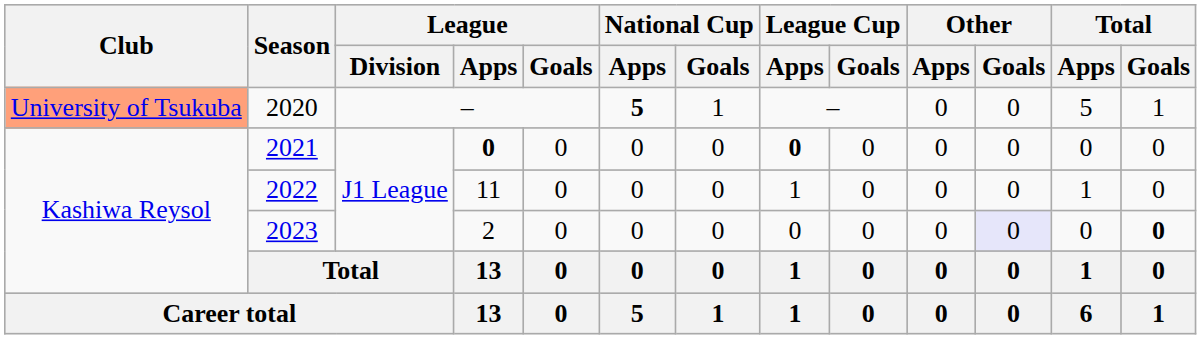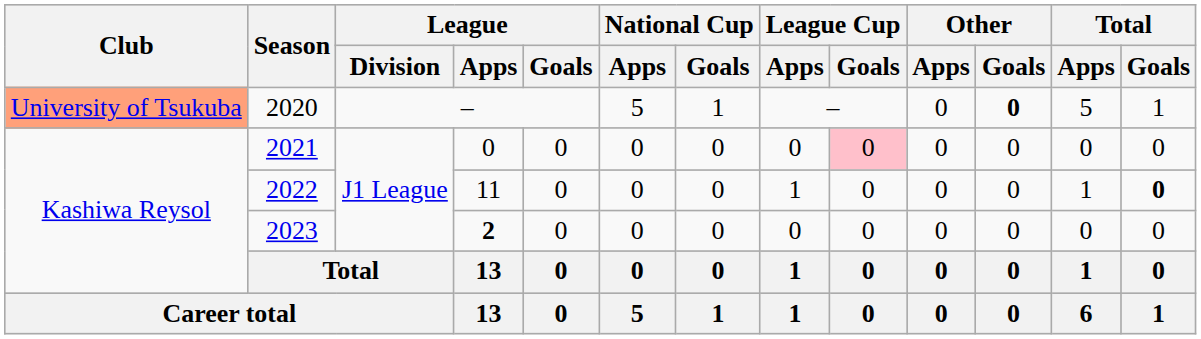(637, 107) bold -> (637, 107) normal
(1014, 107) normal -> (1014, 107) bold
(489, 148) bold -> (489, 148) normal
(795, 148) bold -> (795, 148) normal
(868, 148) no background -> (868, 148) pink background
(1159, 189) normal -> (1159, 189) bold
(489, 230) normal -> (489, 230) bold
(1014, 230) lavender background -> (1014, 230) no background
(1159, 230) bold -> (1159, 230) normal
